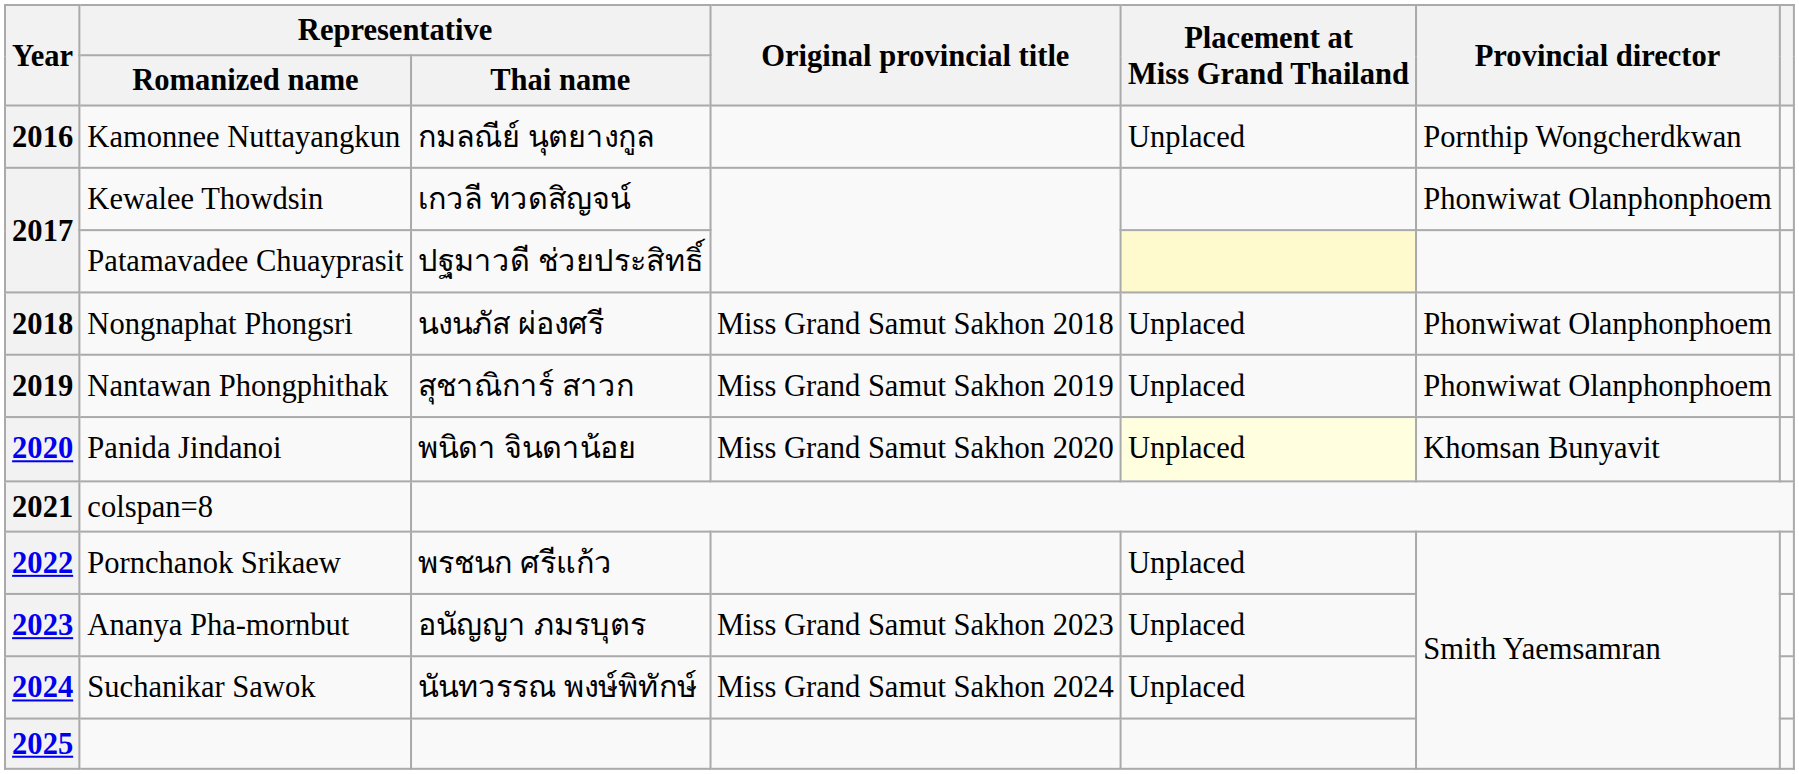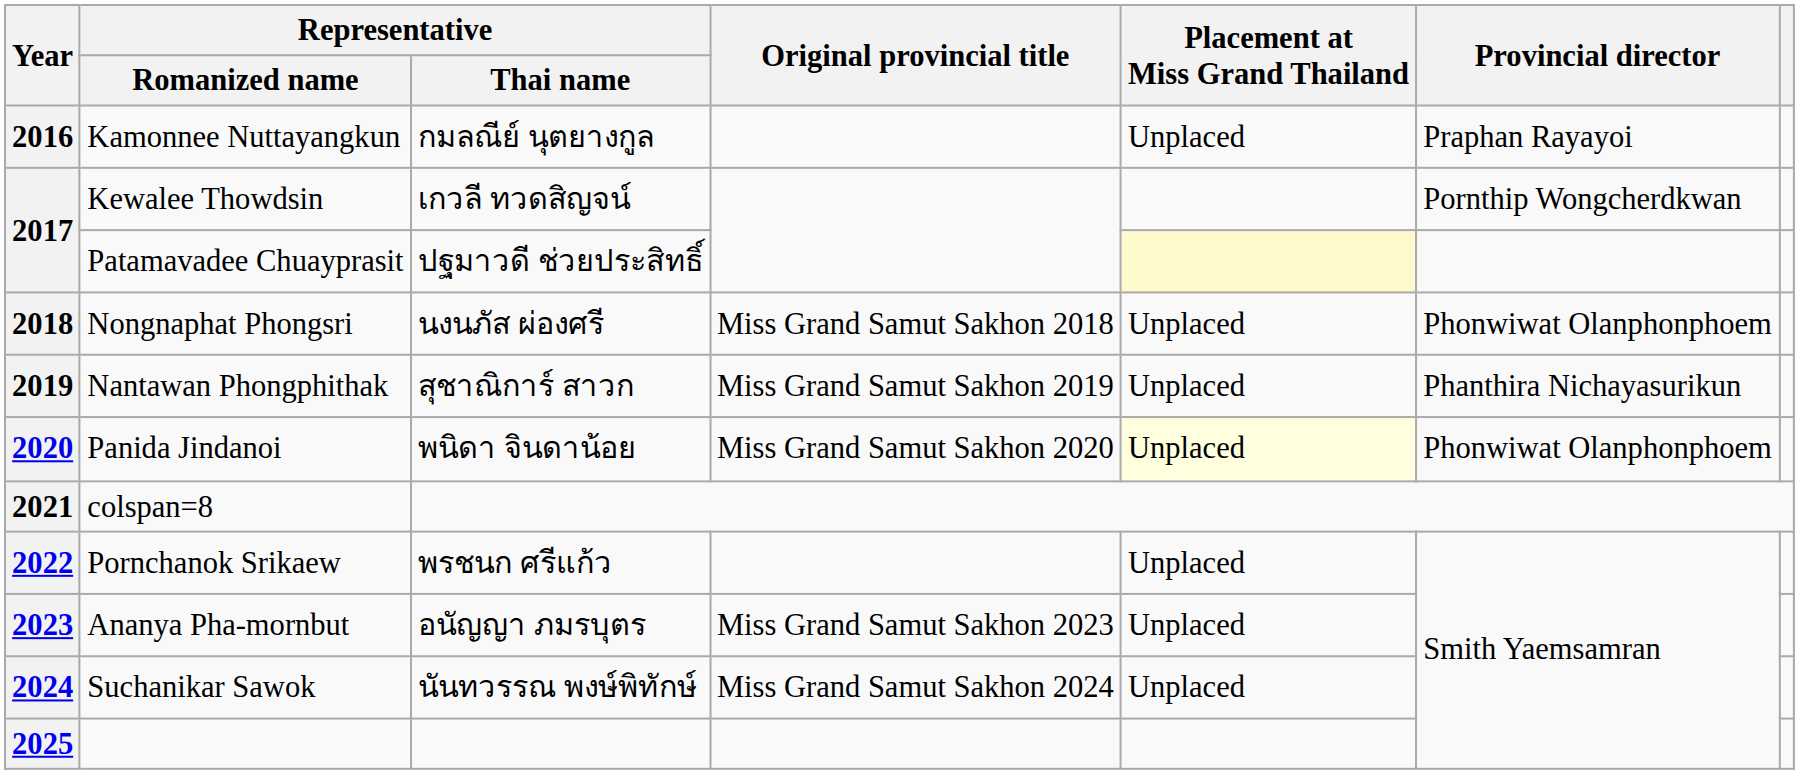(1582, 136) Pornthip Wongcherdkwan -> (1528, 136) Praphan Rayayoi
(1598, 199) Phonwiwat Olanphonphoem -> (1582, 199) Pornthip Wongcherdkwan
(1598, 386) Phonwiwat Olanphonphoem -> (1582, 386) Phanthira Nichayasurikun
(1542, 448) Khomsan Bunyavit -> (1598, 448) Phonwiwat Olanphonphoem
